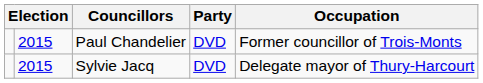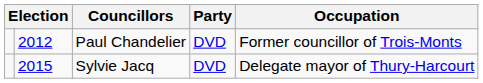(35, 41) 2015 -> (35, 41) 2012
